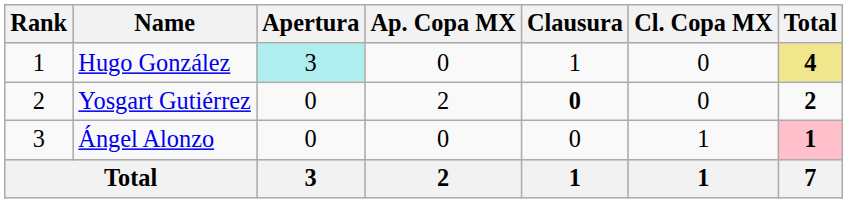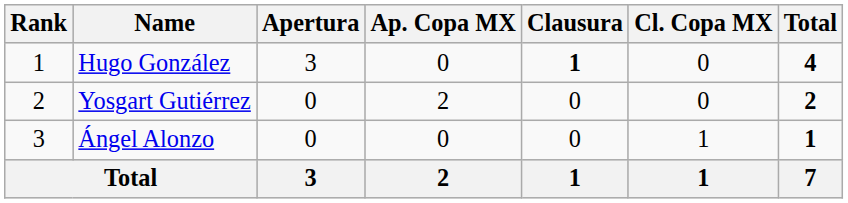(311, 62) paleturquoise background -> (311, 62) no background
(575, 62) normal -> (575, 62) bold
(810, 62) khaki background -> (810, 62) no background
(575, 100) bold -> (575, 100) normal
(810, 139) pink background -> (810, 139) no background
